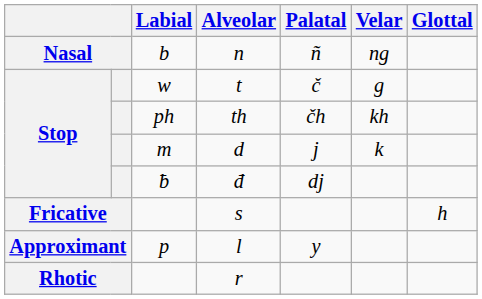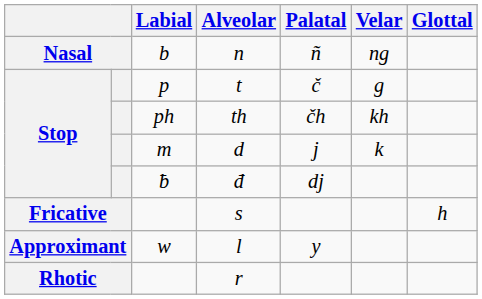(164, 85) w -> (164, 85) p
(164, 246) p -> (164, 246) w
